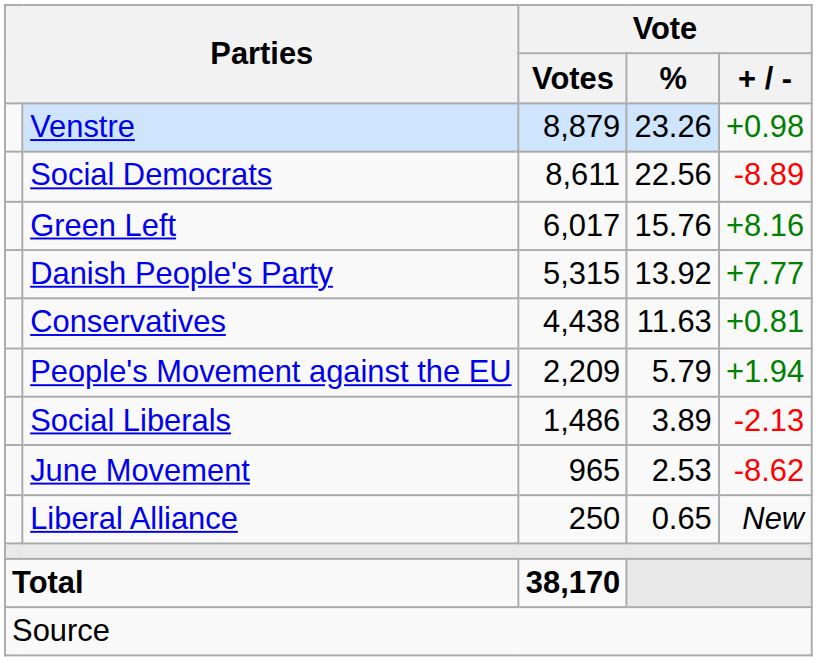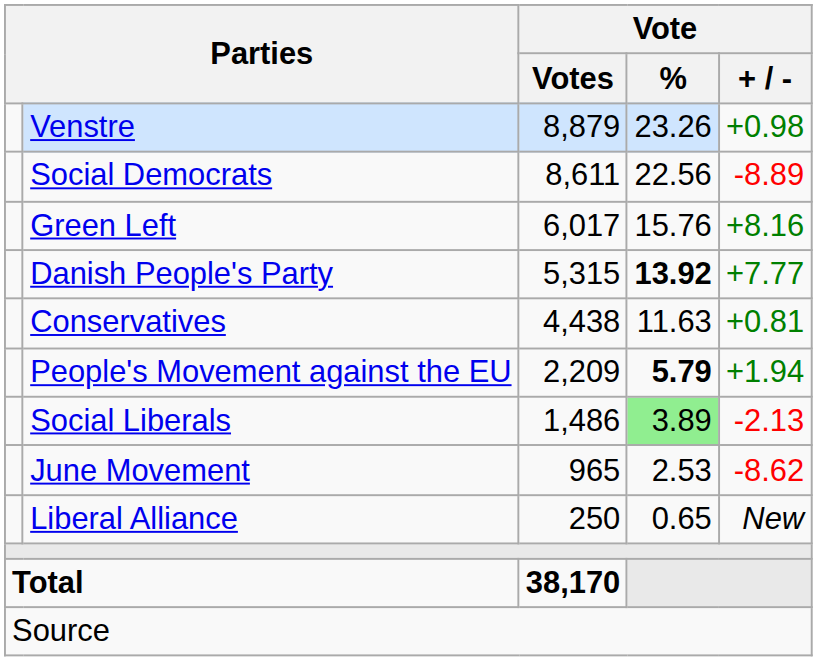(673, 273) normal -> (673, 273) bold
(682, 371) normal -> (682, 371) bold
(682, 420) no background -> (682, 420) lightgreen background
